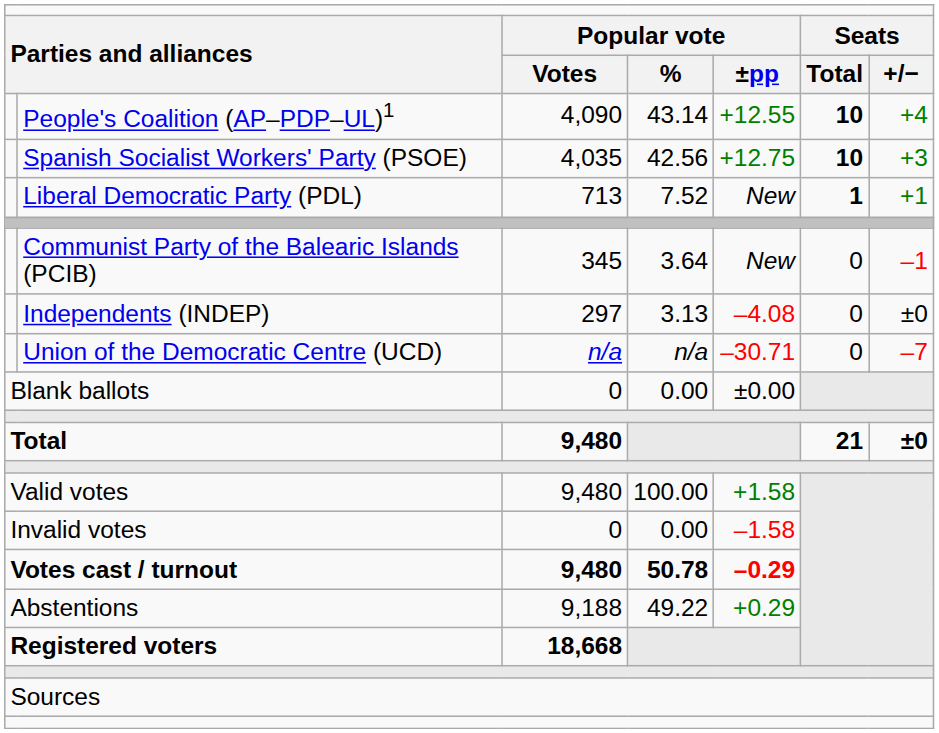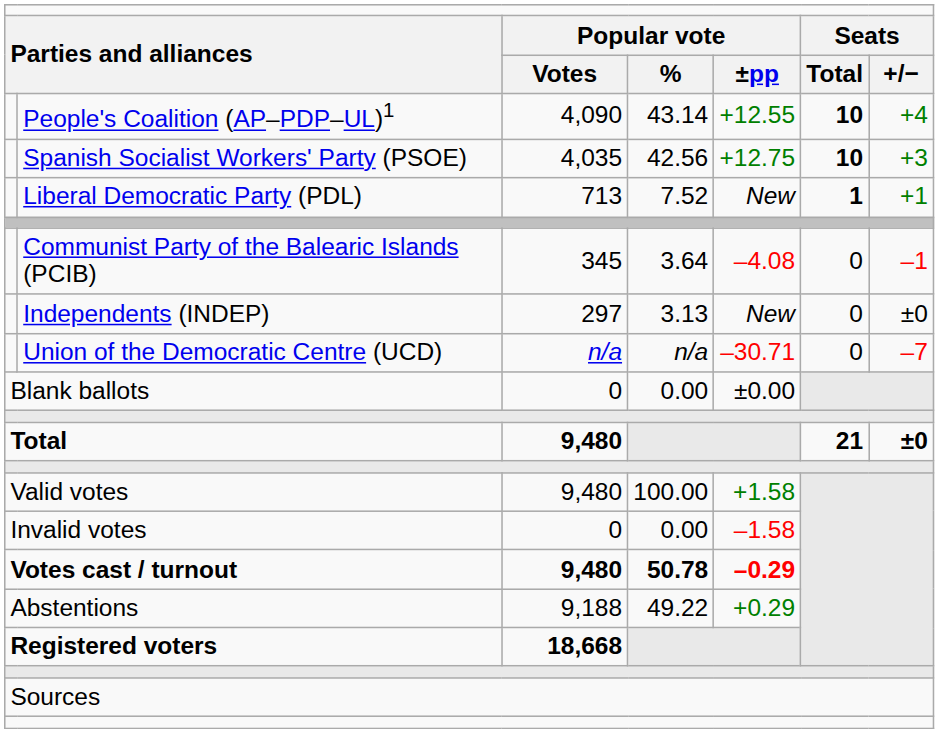(771, 260) New -> (764, 260) –4.08
(764, 313) –4.08 -> (771, 313) New
